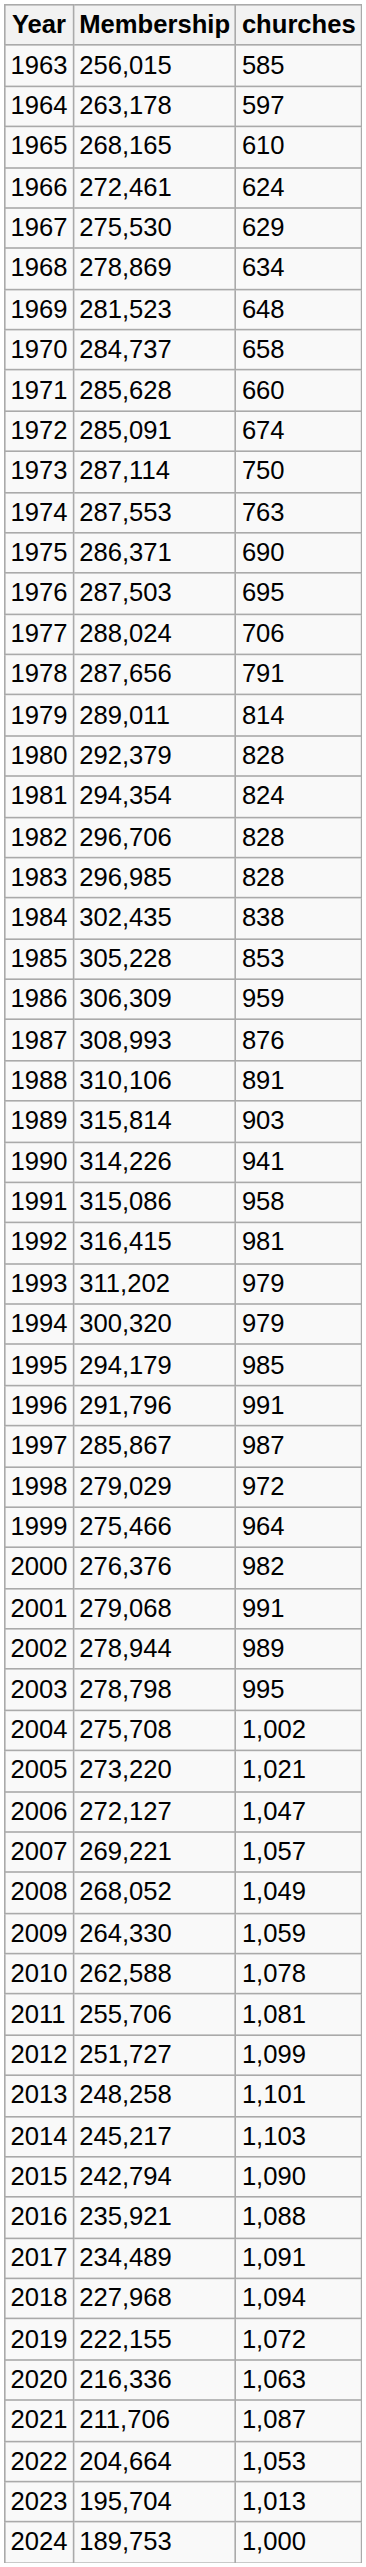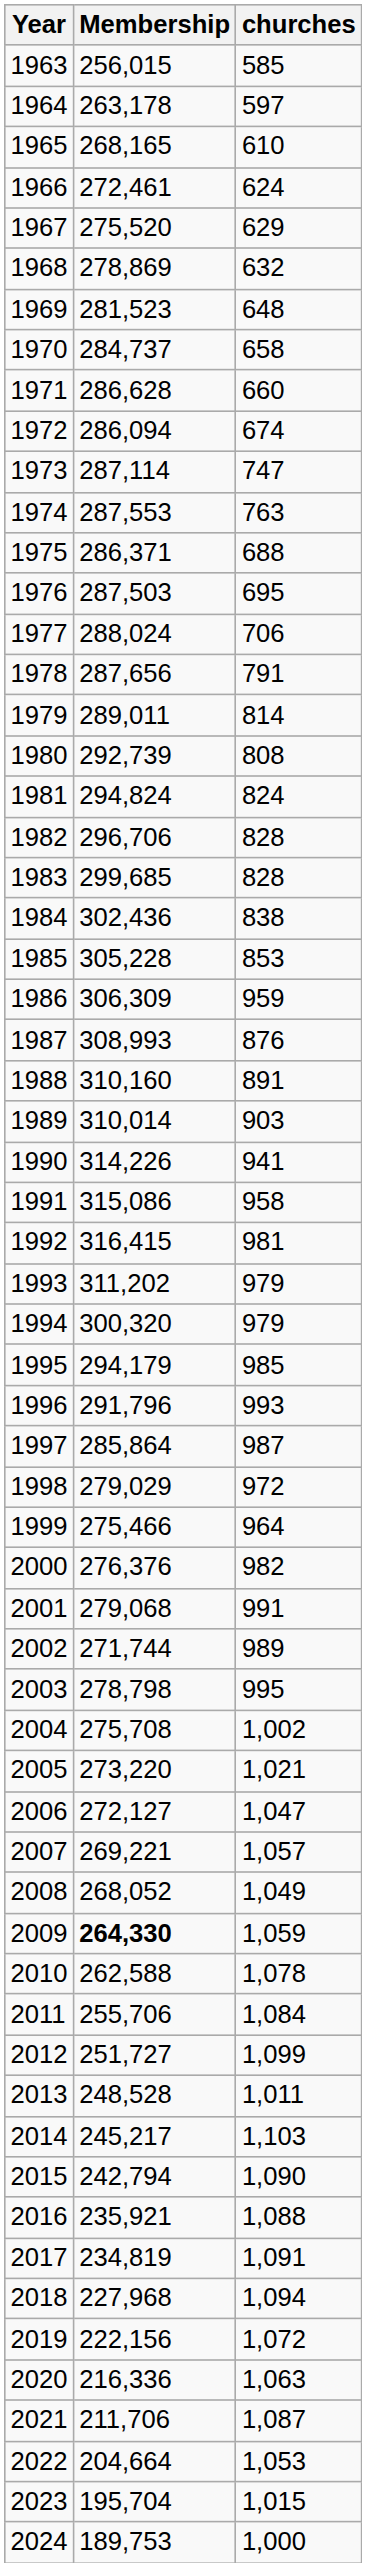(126, 227) 275,530 -> (126, 227) 275,520
(263, 268) 634 -> (263, 268) 632
(126, 390) 285,628 -> (126, 390) 286,628
(126, 430) 285,091 -> (126, 430) 286,094
(263, 471) 750 -> (263, 471) 747
(263, 552) 690 -> (263, 552) 688
(126, 755) 292,379 -> (126, 755) 292,739
(263, 755) 828 -> (263, 755) 808
(126, 796) 294,354 -> (126, 796) 294,824
(126, 877) 296,985 -> (126, 877) 299,685
(126, 918) 302,435 -> (126, 918) 302,436
(126, 1080) 310,106 -> (126, 1080) 310,160
(126, 1120) 315,814 -> (126, 1120) 310,014
(263, 1405) 991 -> (263, 1405) 993
(126, 1445) 285,867 -> (126, 1445) 285,864
(126, 1648) 278,944 -> (126, 1648) 271,744
(126, 1932) normal -> (126, 1932) bold
(274, 2014) 1,081 -> (274, 2014) 1,084
(126, 2095) 248,258 -> (126, 2095) 248,528
(274, 2095) 1,101 -> (273, 2095) 1,011
(126, 2257) 234,489 -> (126, 2257) 234,819
(126, 2339) 222,155 -> (126, 2339) 222,156
(274, 2501) 1,013 -> (274, 2501) 1,015
